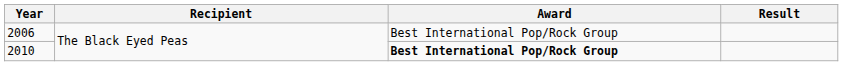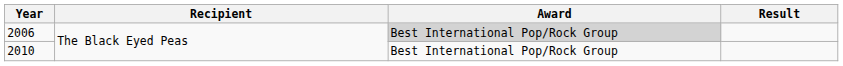(504, 32) no background -> (504, 32) lightgrey background
(504, 51) bold -> (504, 51) normal
